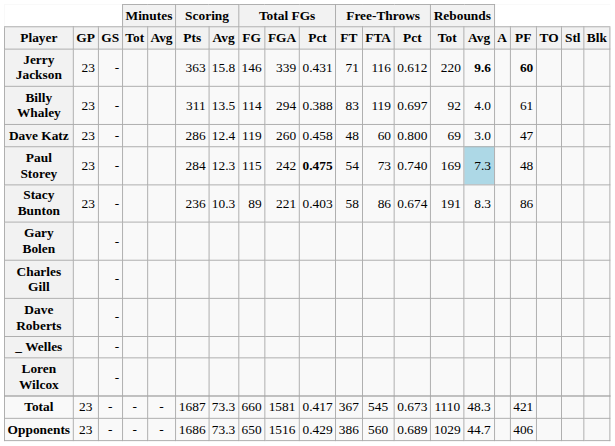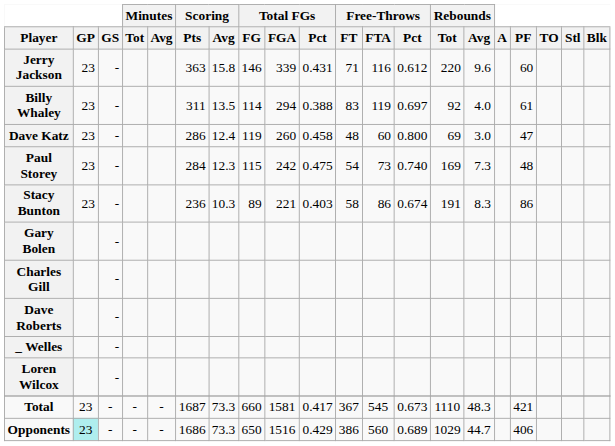(483, 68) bold -> (483, 68) normal
(527, 68) bold -> (527, 68) normal
(318, 165) bold -> (318, 165) normal
(483, 165) lightblue background -> (483, 165) no background
(86, 429) no background -> (86, 429) paleturquoise background
